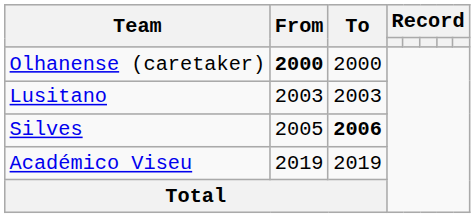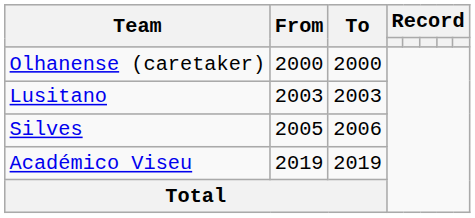(299, 64) bold -> (299, 64) normal
(358, 130) bold -> (358, 130) normal
